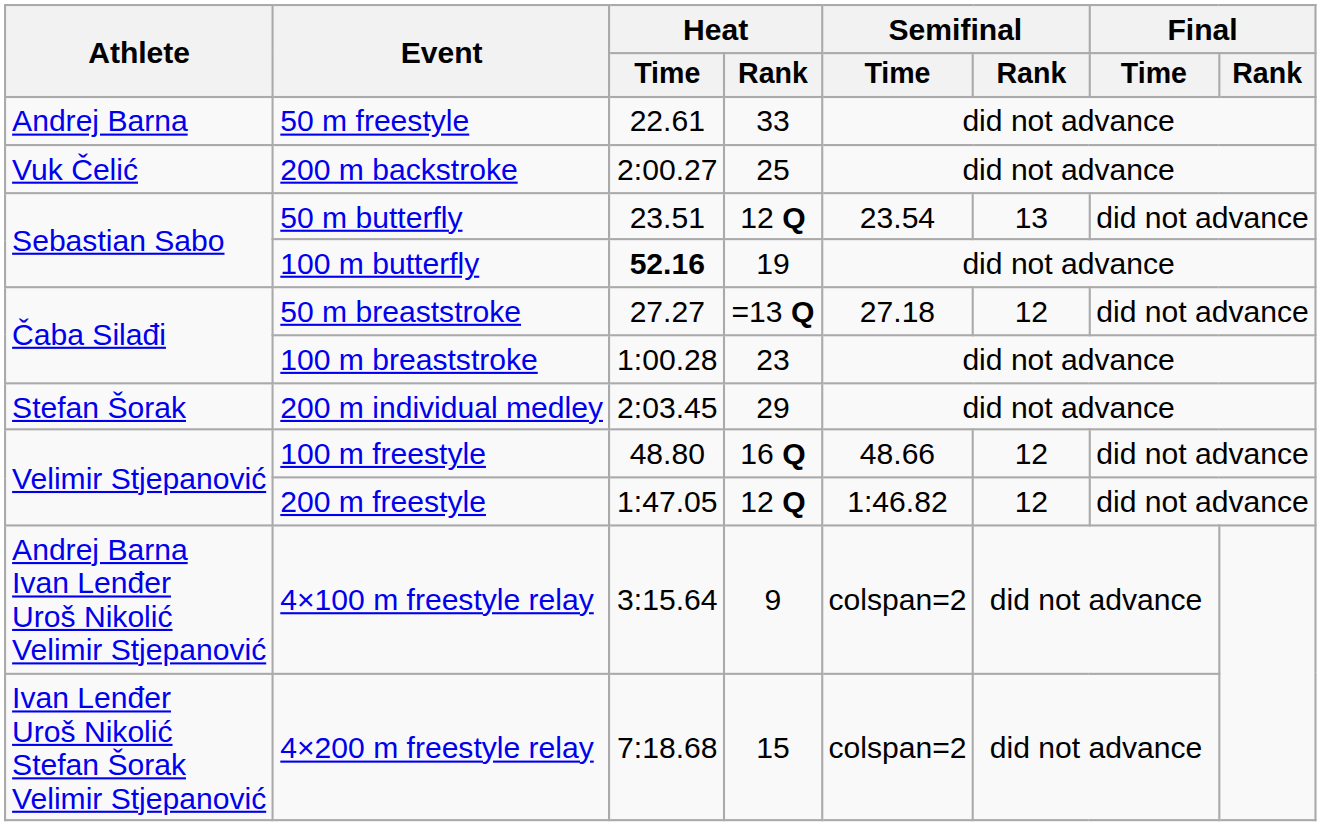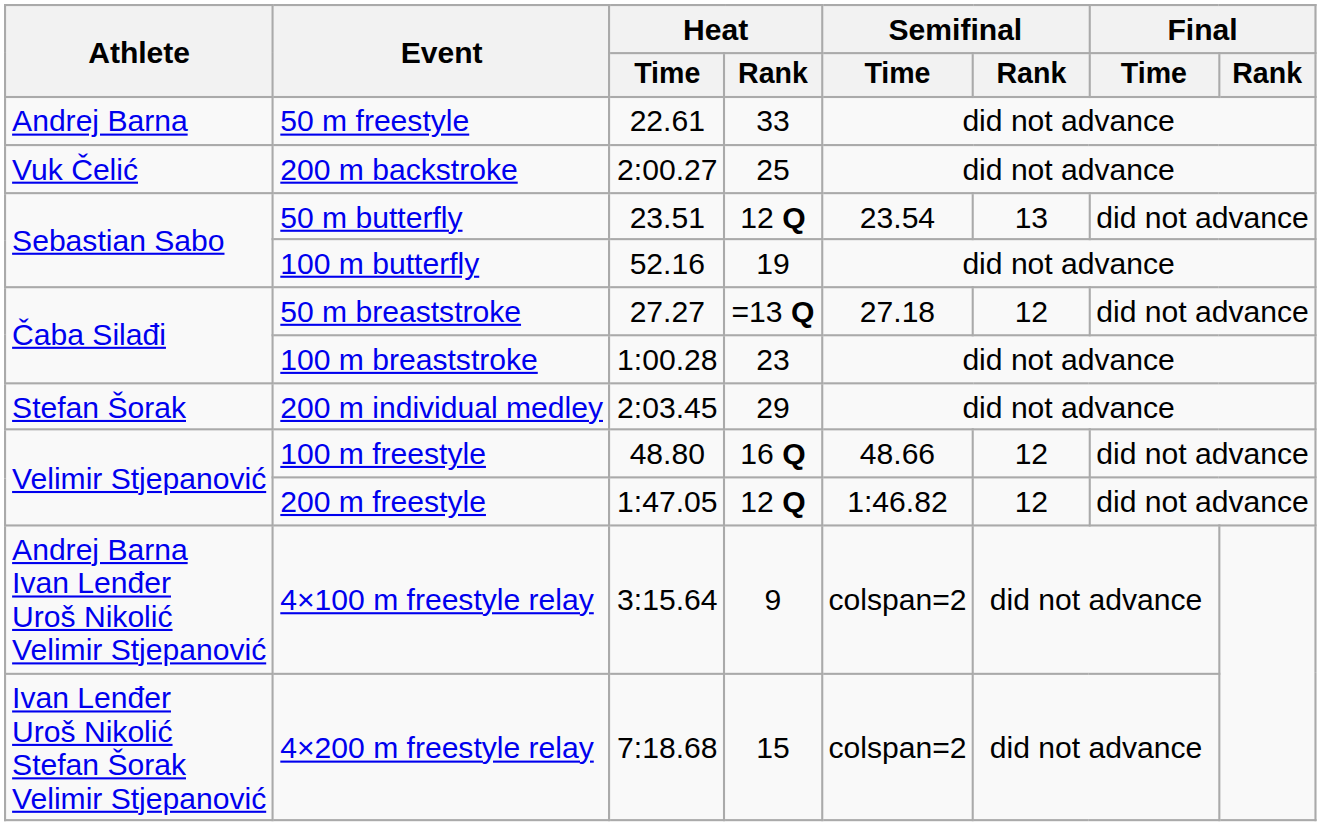(667, 264) bold -> (667, 264) normal
